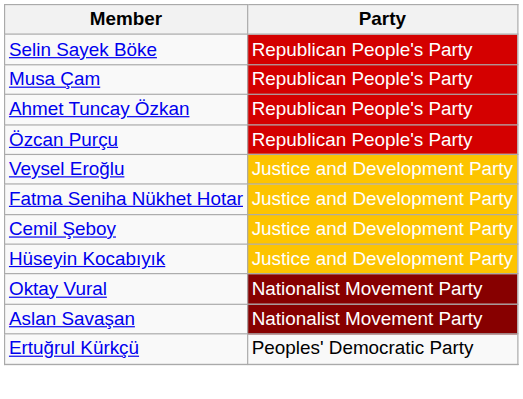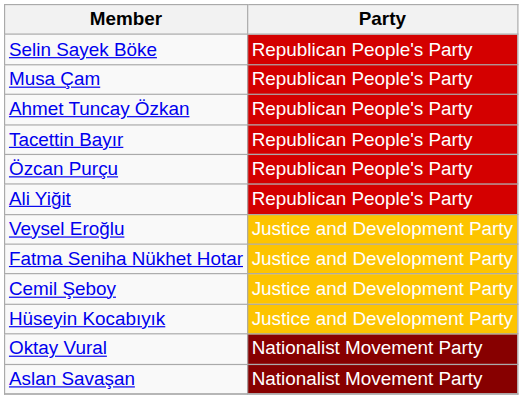+ row: (66, 139)
+ row: (40, 199)
- row: (74, 348)
